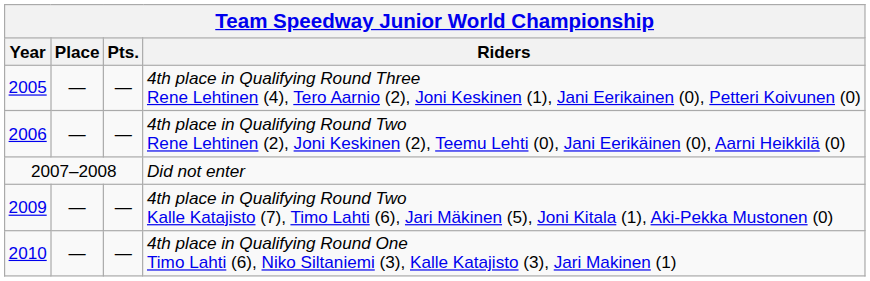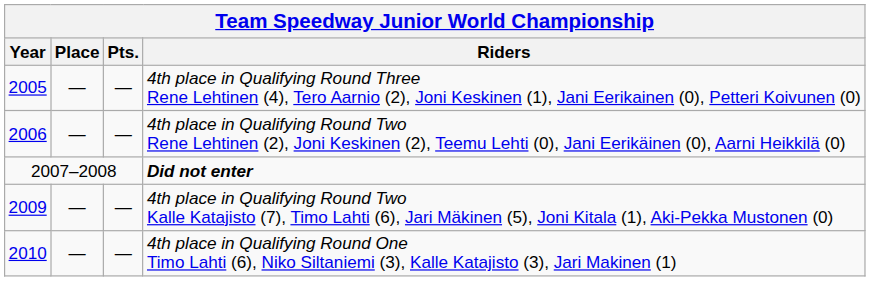(196, 171) normal -> (200, 171) bold
